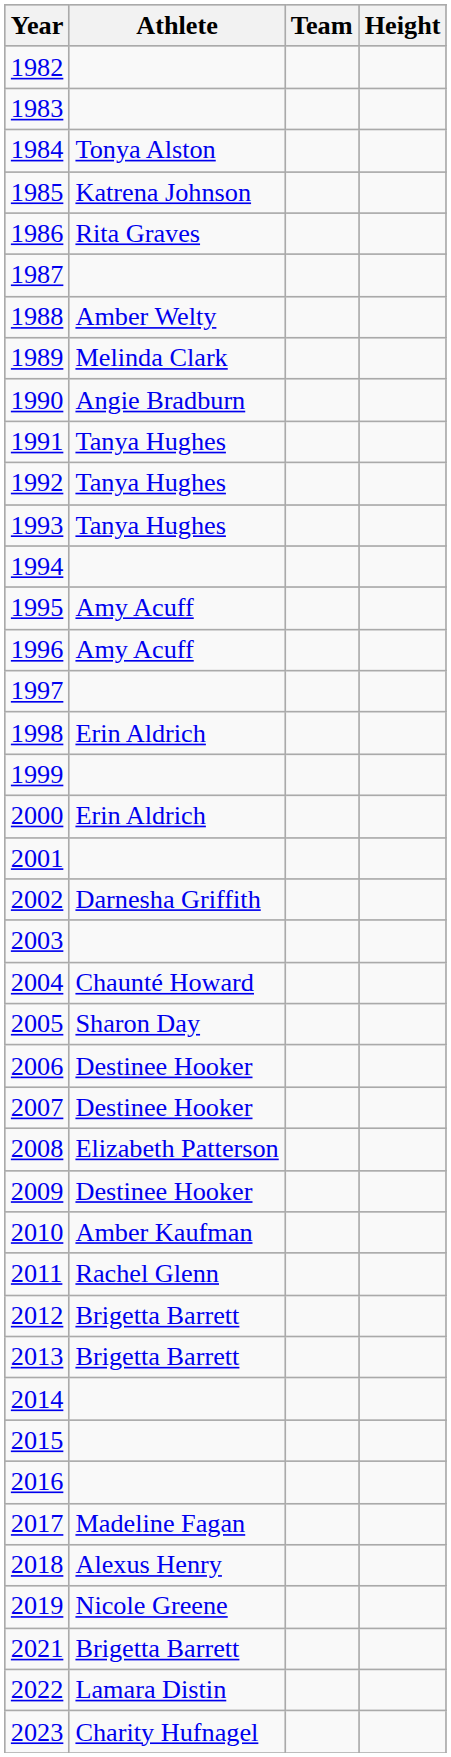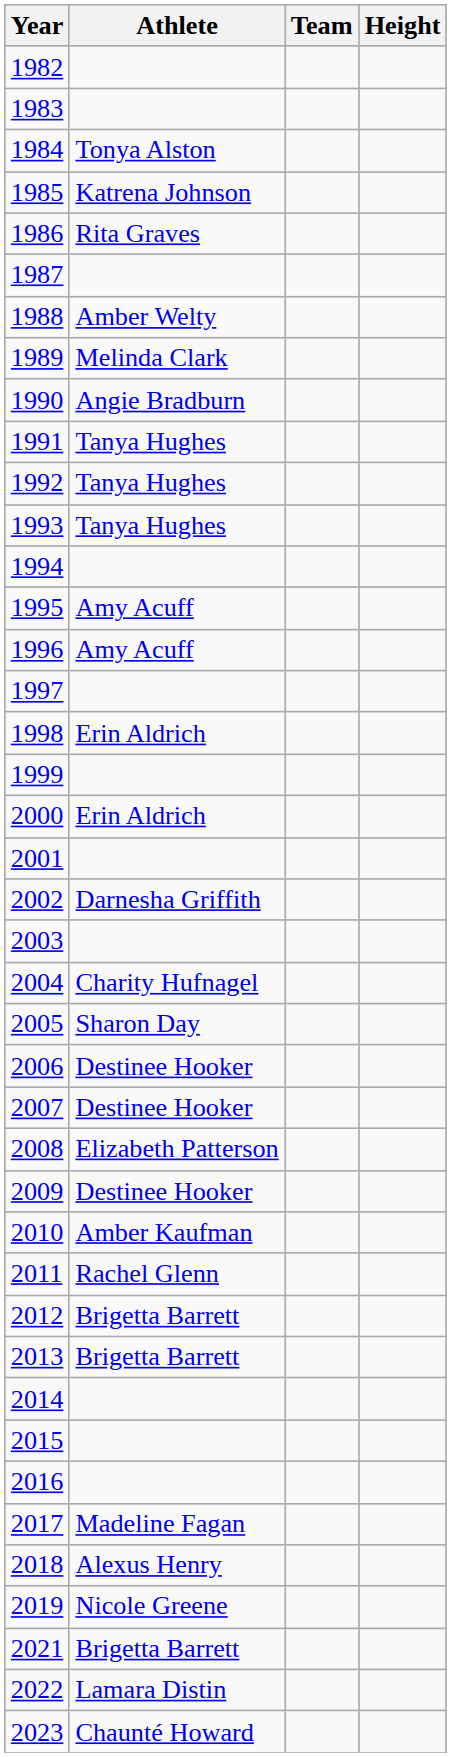(165, 982) Chaunté Howard -> (167, 982) Charity Hufnagel
(167, 1731) Charity Hufnagel -> (165, 1731) Chaunté Howard
